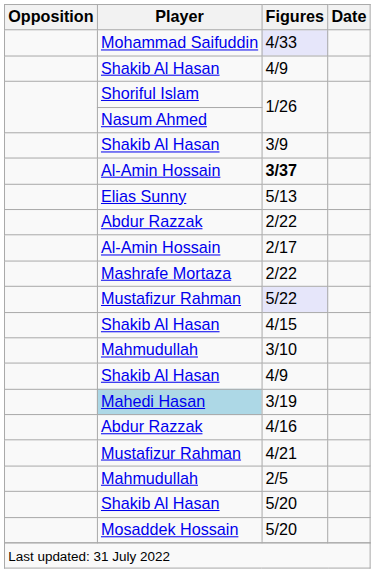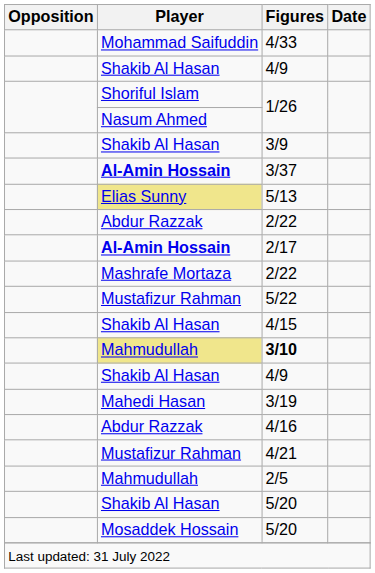(281, 42) lavender background -> (281, 42) no background
(161, 171) normal -> (166, 171) bold
(281, 171) bold -> (281, 171) normal
(144, 196) no background -> (144, 196) khaki background
(161, 247) normal -> (166, 247) bold
(281, 299) lavender background -> (281, 299) no background
(149, 350) no background -> (149, 350) khaki background
(281, 350) normal -> (281, 350) bold
(153, 401) lightblue background -> (153, 401) no background
